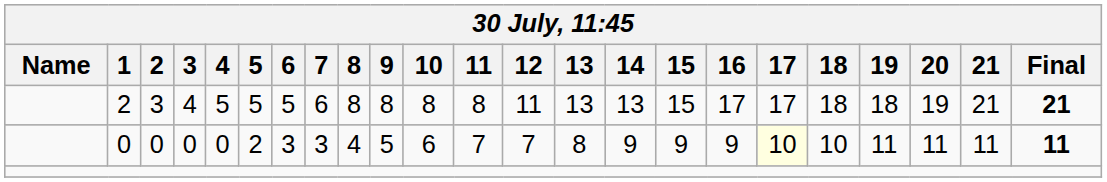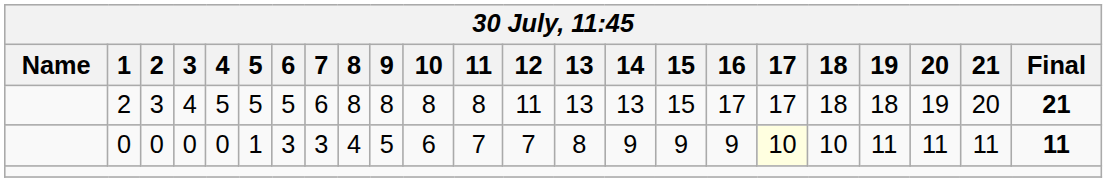(986, 104) 21 -> (986, 104) 20
(255, 144) 2 -> (255, 144) 1
